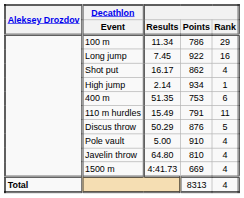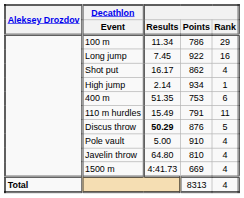(162, 127) normal -> (162, 127) bold
